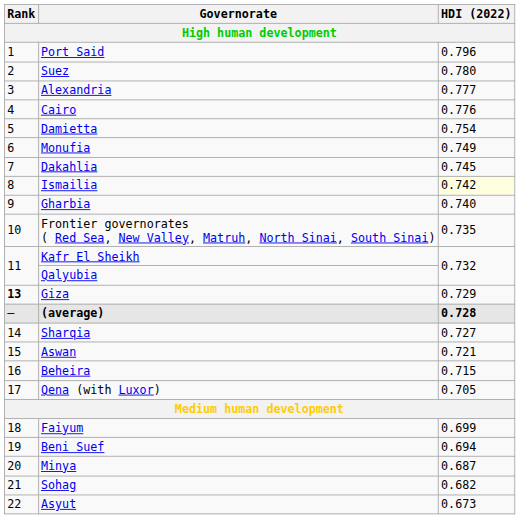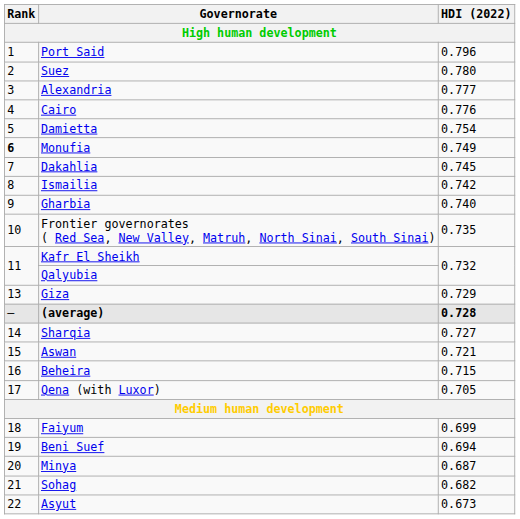(11, 147) normal -> (11, 147) bold
(459, 186) lightyellow background -> (459, 186) no background
(14, 294) bold -> (14, 294) normal
